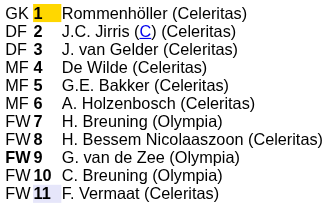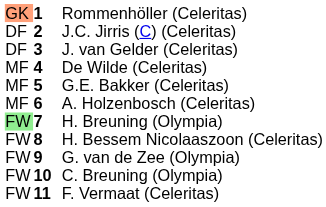(17, 13) no background -> (17, 13) lightsalmon background
(38, 13) gold background -> (38, 13) no background
(18, 122) no background -> (18, 122) lightgreen background
(18, 158) bold -> (18, 158) normal
(42, 194) lavender background -> (42, 194) no background
